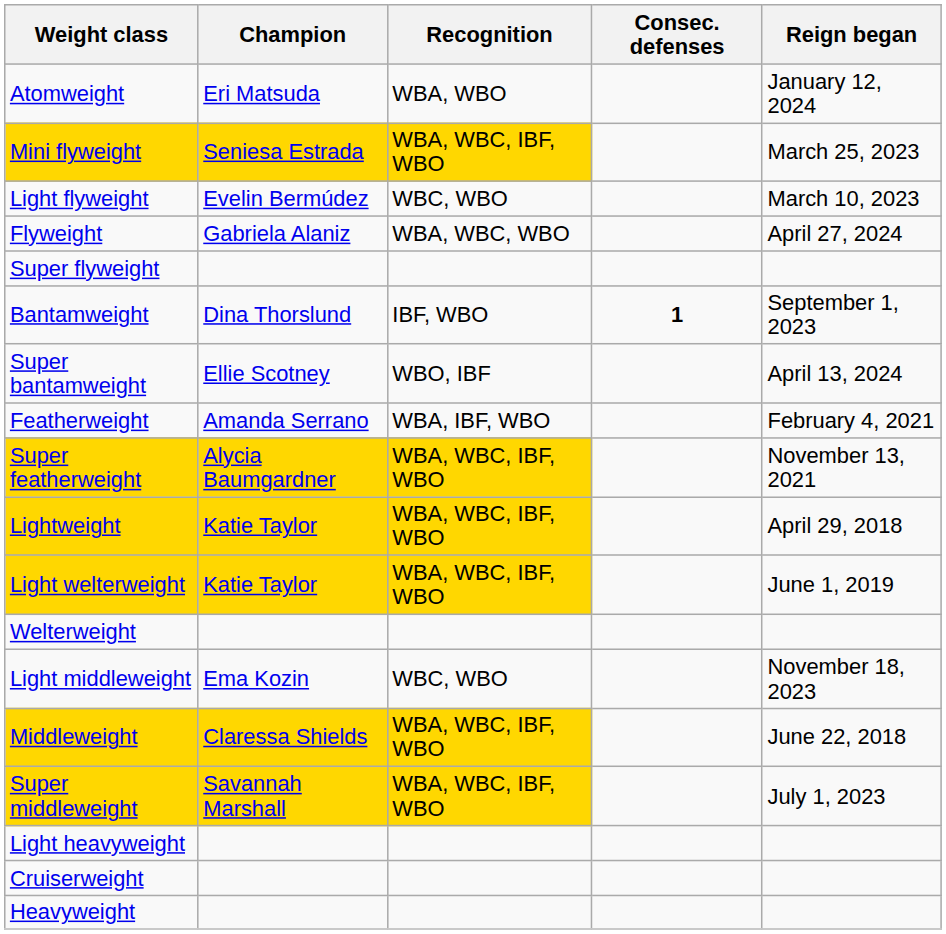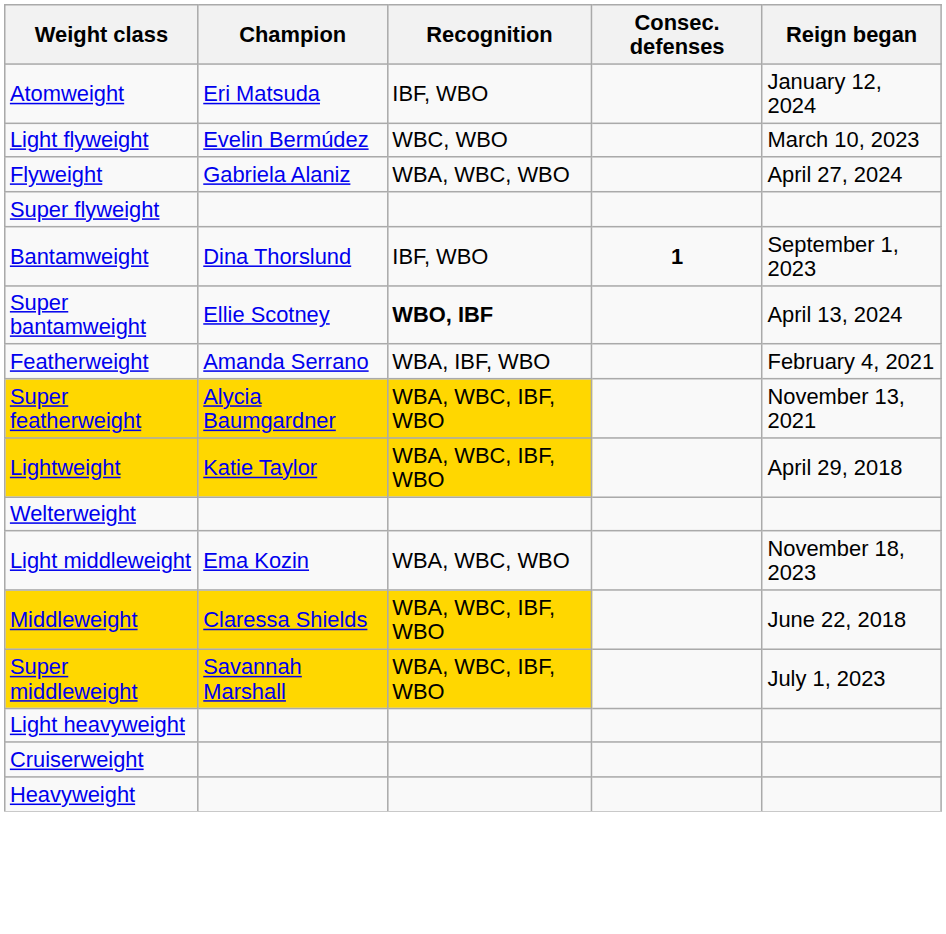(449, 93) WBA, WBO -> (440, 93) IBF, WBO
- row: (76, 152)
(442, 374) normal -> (443, 315) bold
- row: (97, 585)
(450, 678) WBC, WBO -> (481, 561) WBA, WBC, WBO
